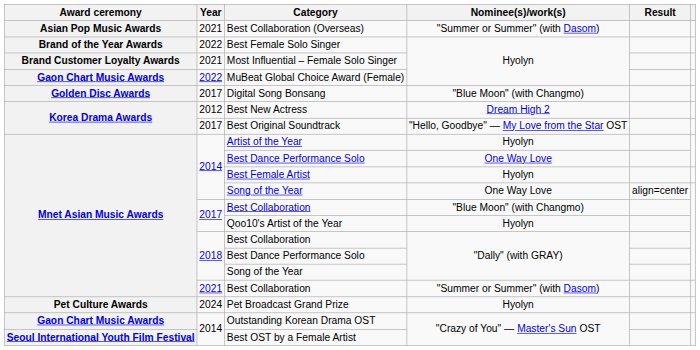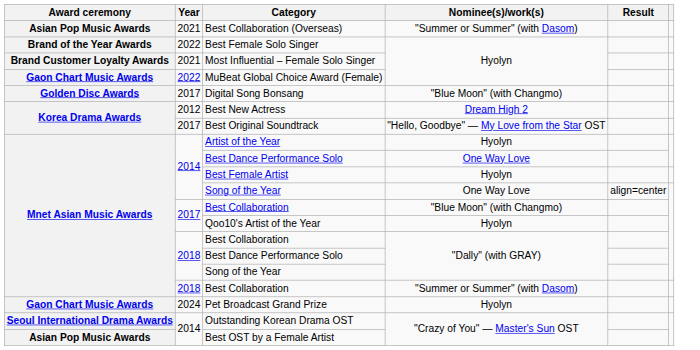(211, 288) 2021 -> (189, 288) 2018
(101, 304) Pet Culture Awards -> (90, 304) Gaon Chart Music Awards
(101, 321) Gaon Chart Music Awards -> (90, 321) Seoul International Drama Awards
(101, 337) Seoul International Youth Film Festival -> (90, 337) Asian Pop Music Awards
